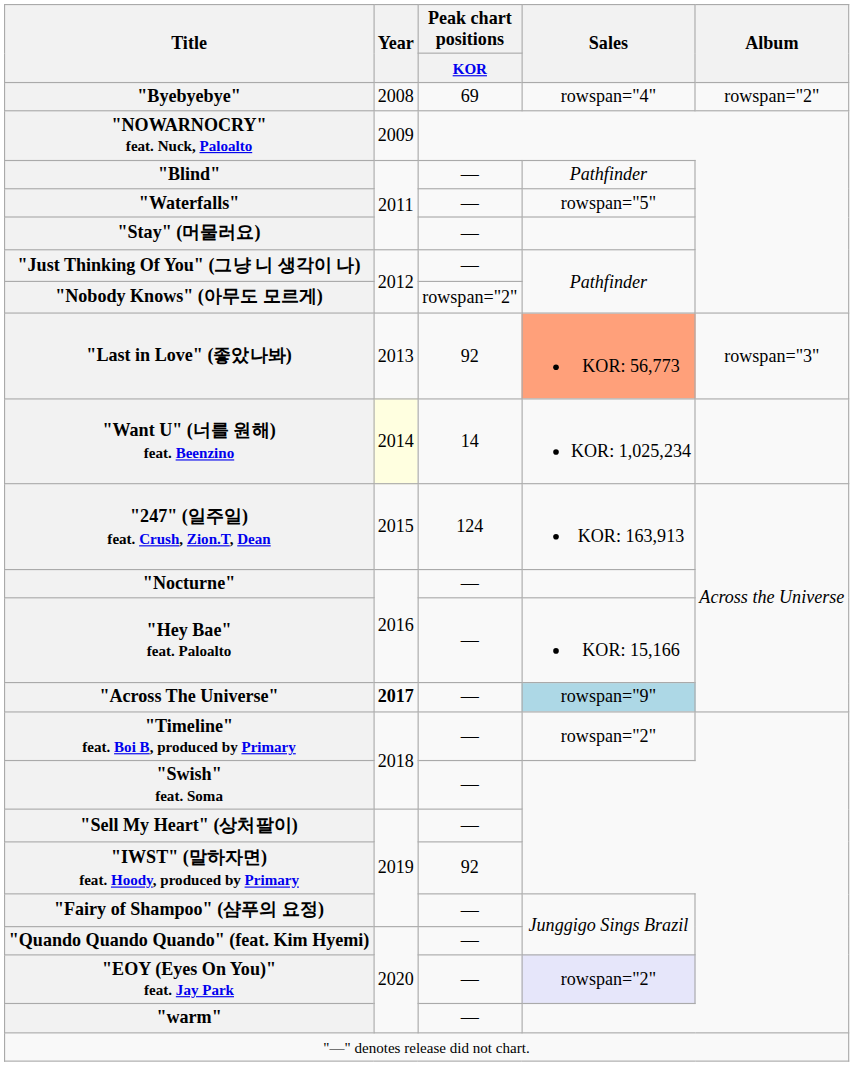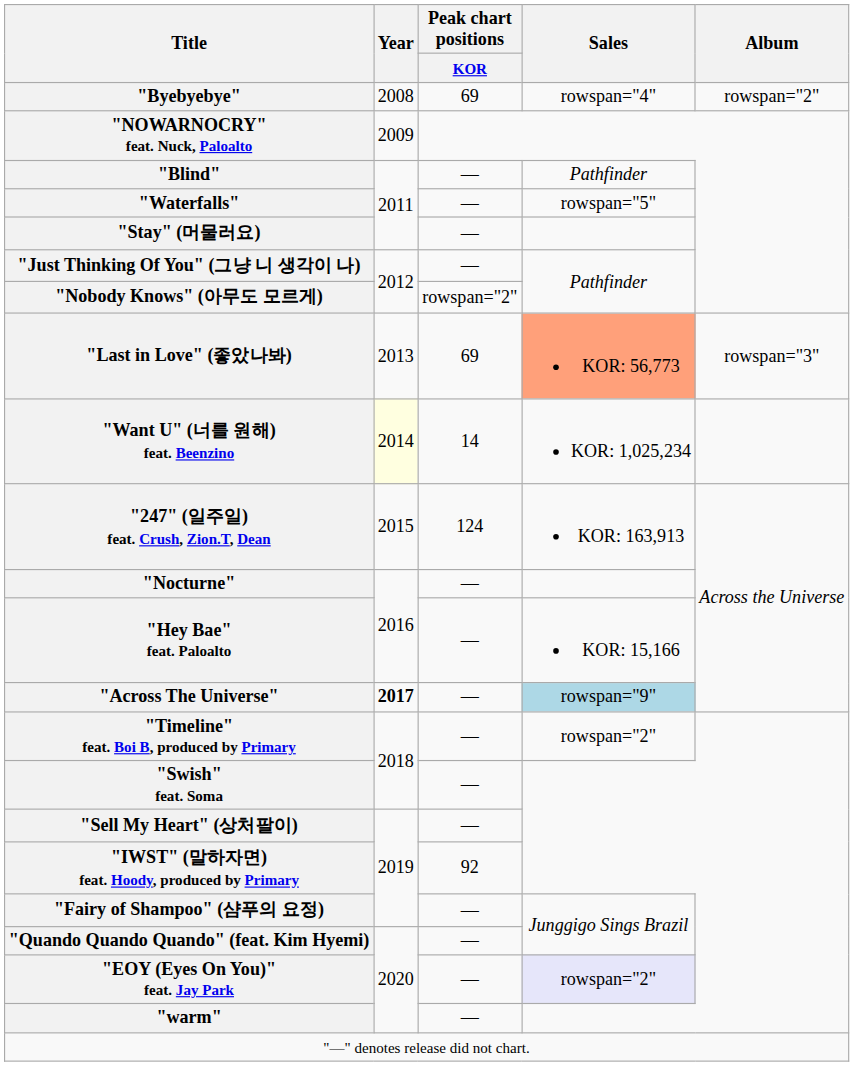(470, 356) 92 -> (470, 356) 69
